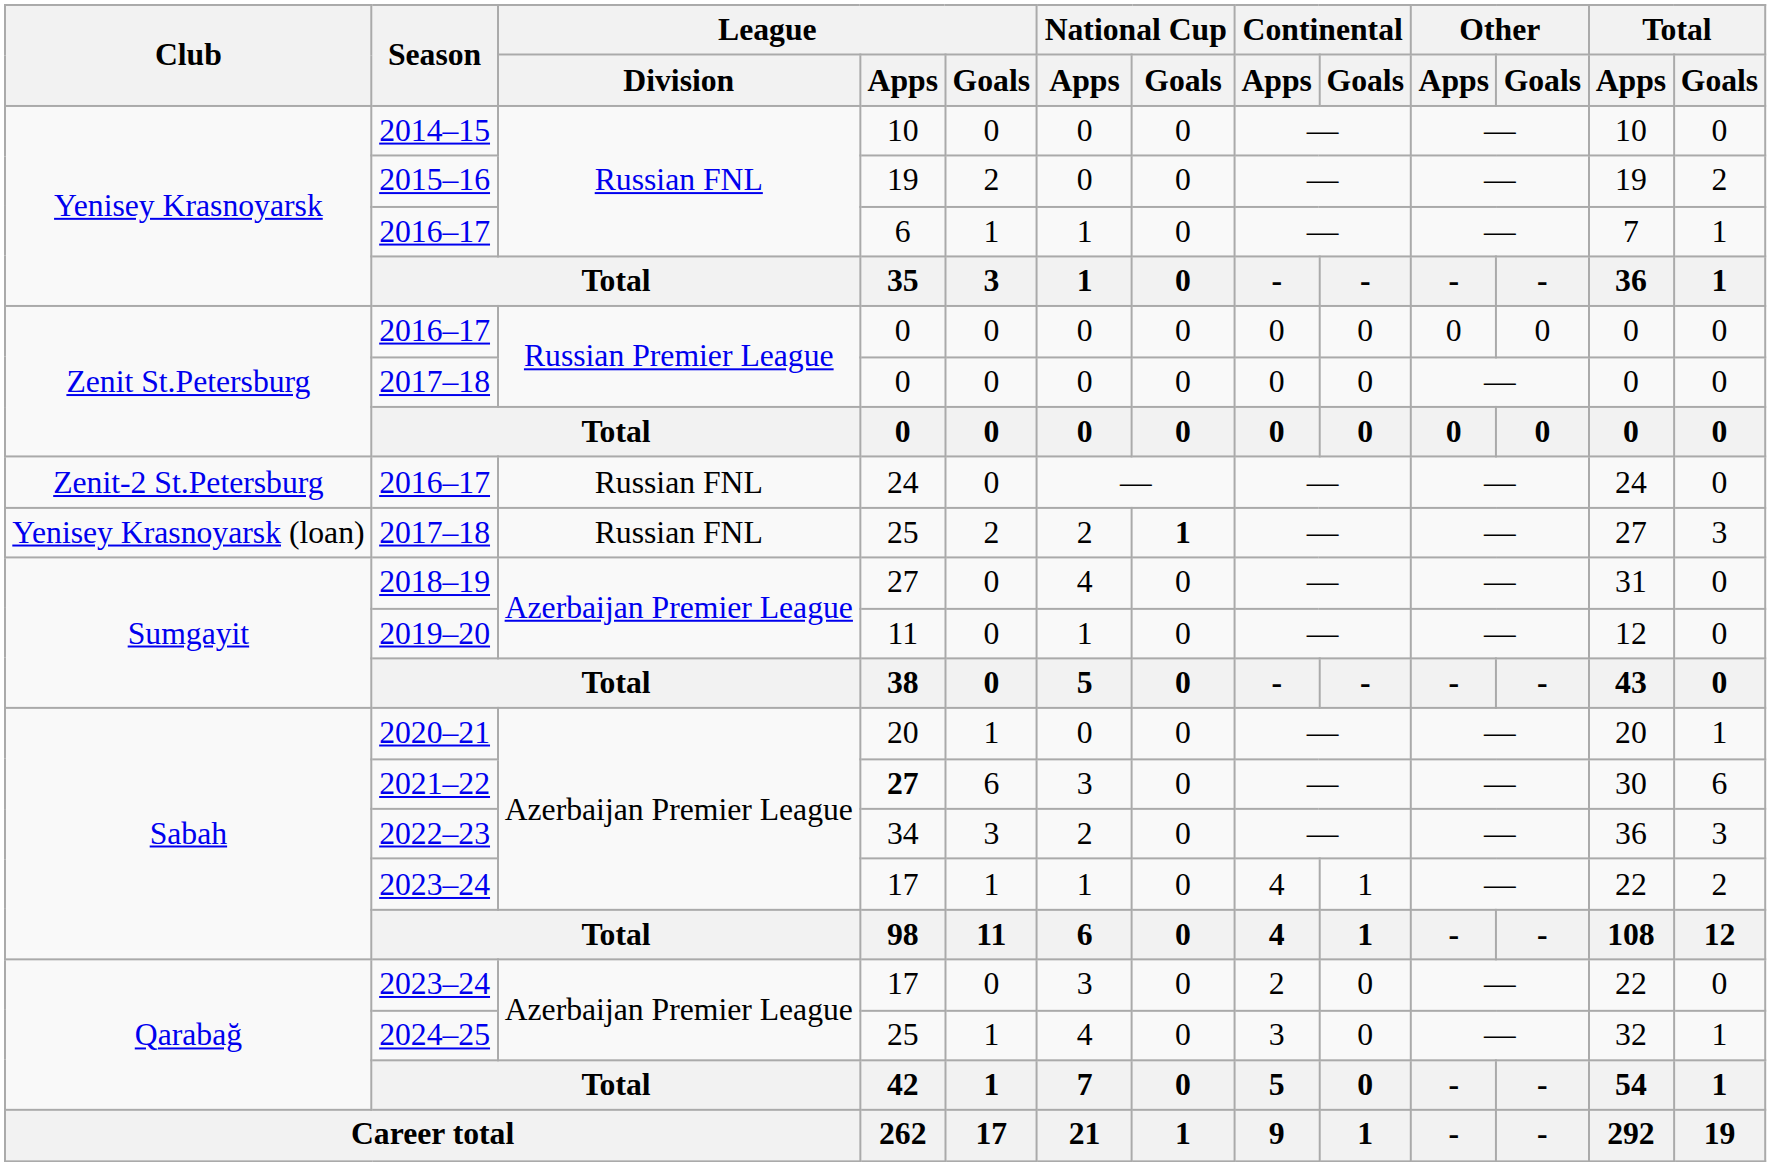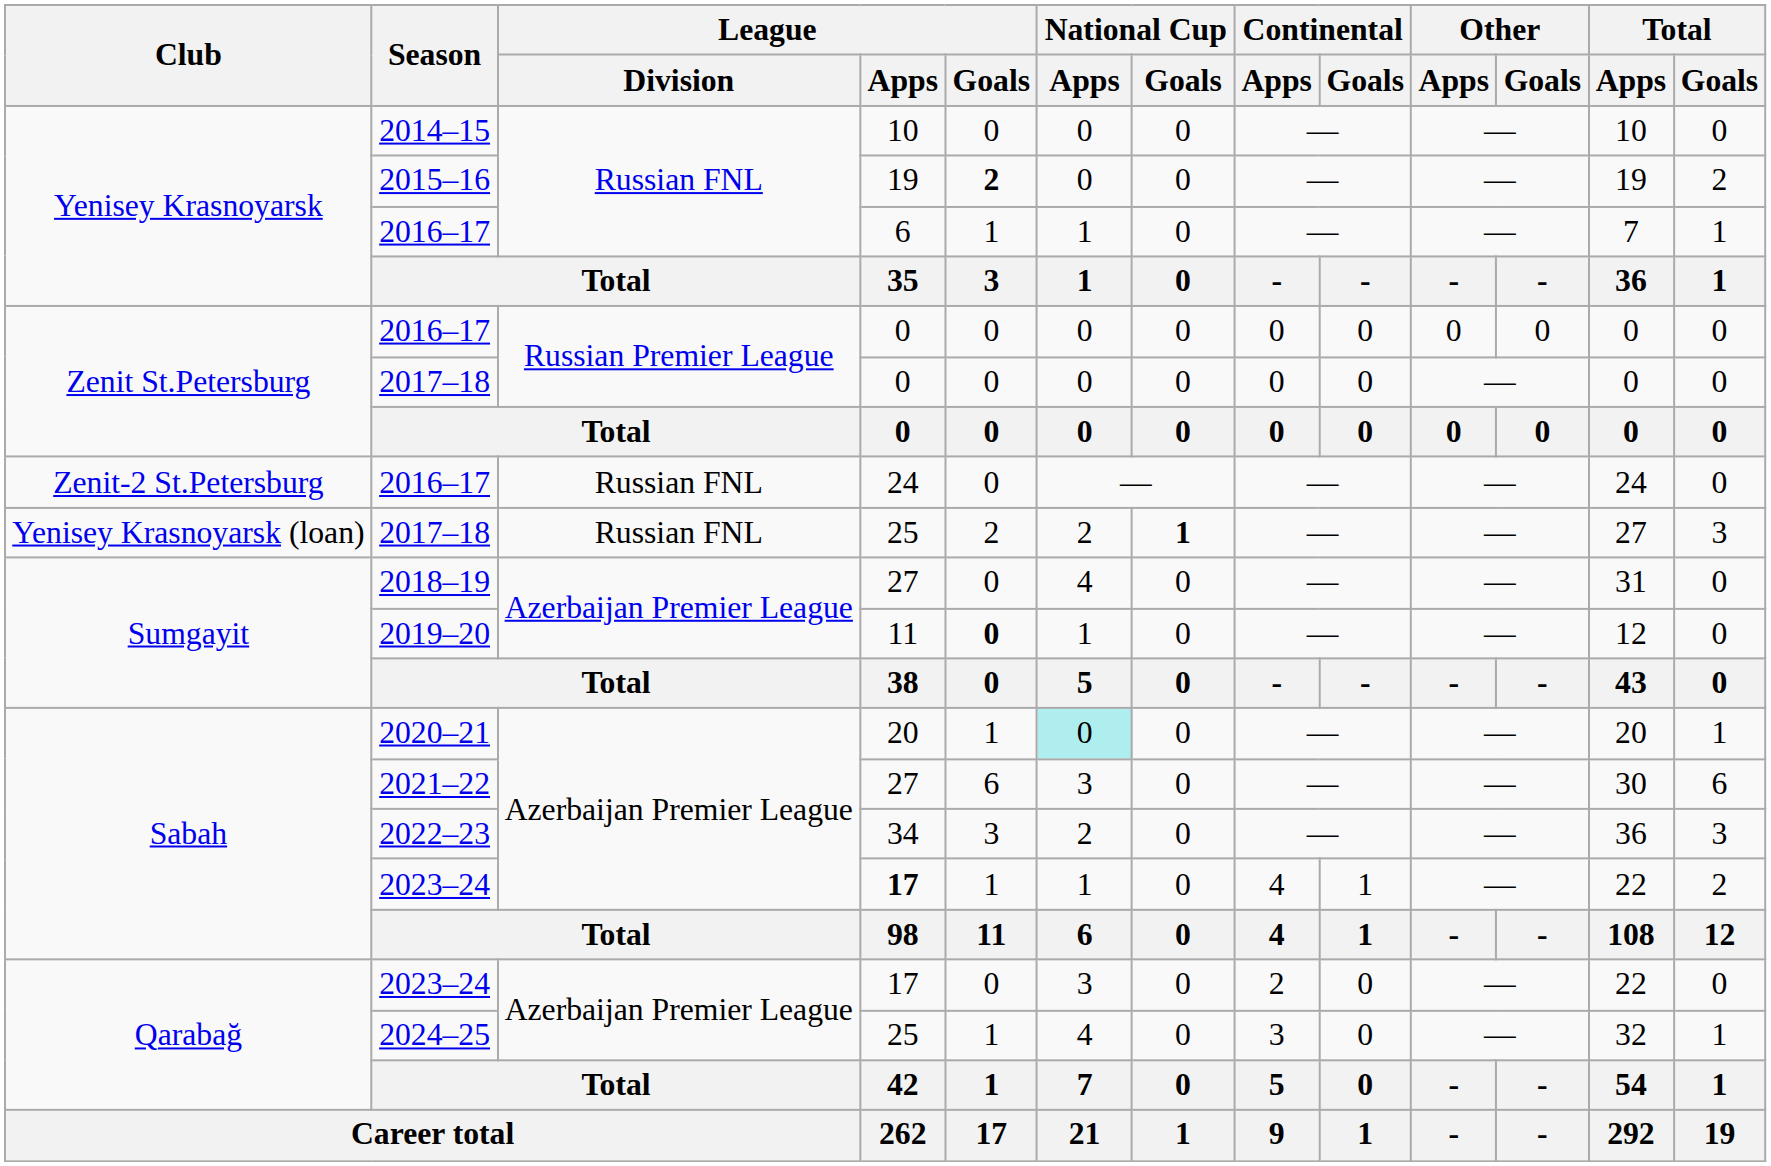(991, 180) normal -> (991, 180) bold
(991, 632) normal -> (991, 632) bold
(1085, 733) no background -> (1085, 733) paleturquoise background
(903, 783) bold -> (903, 783) normal
(903, 883) normal -> (903, 883) bold
